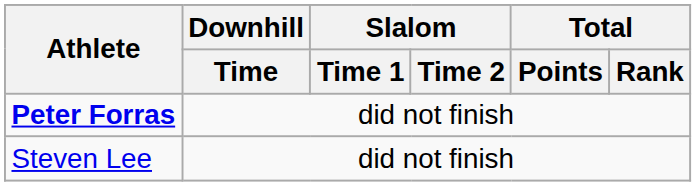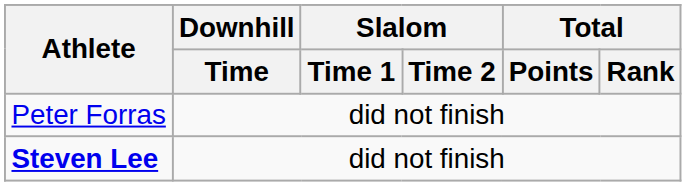(93, 115) bold -> (89, 115) normal
(82, 159) normal -> (85, 159) bold
